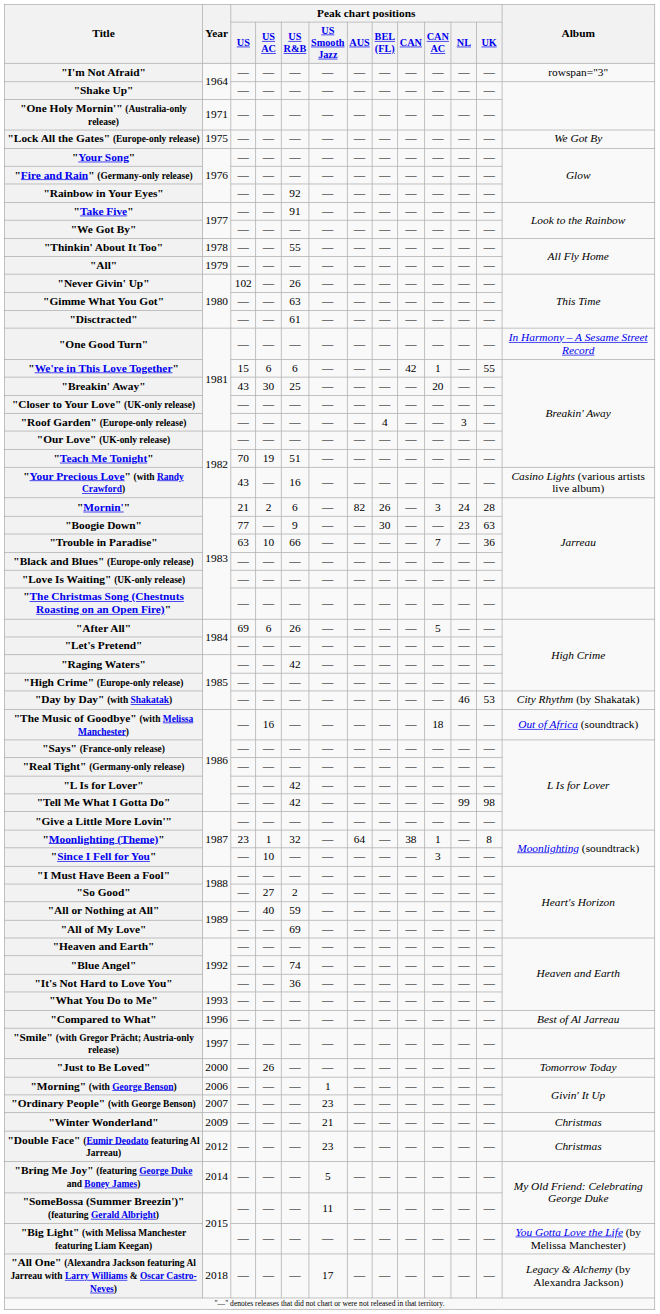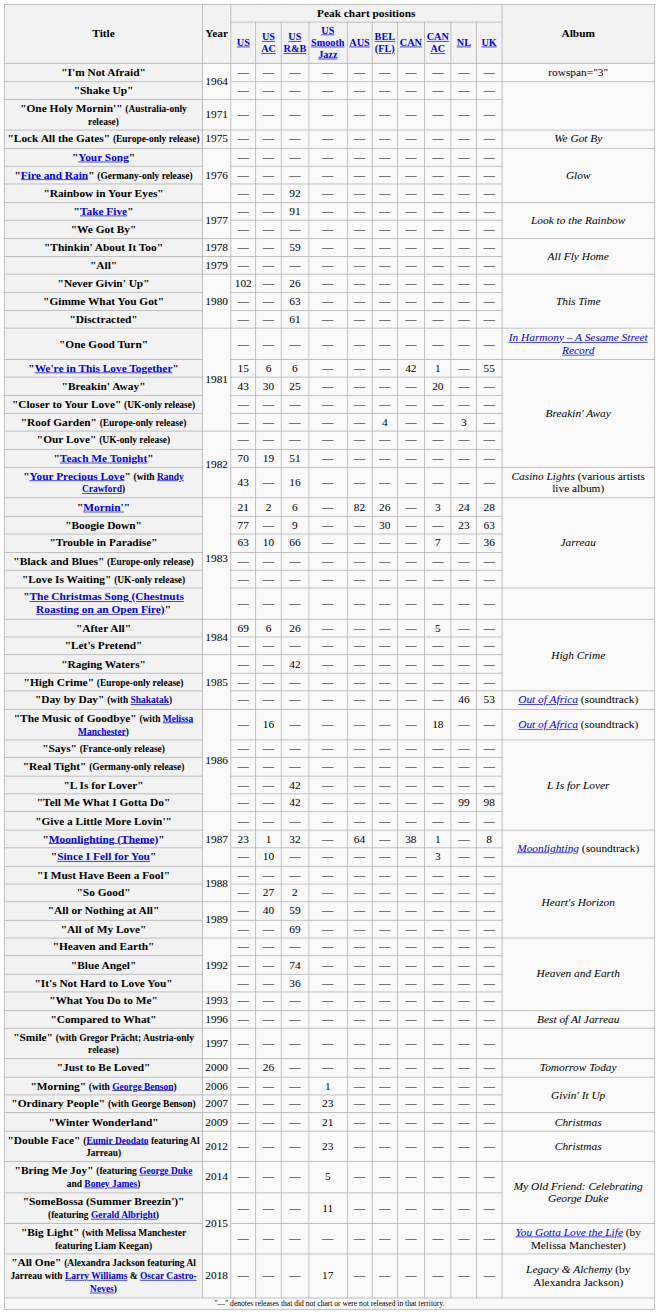(295, 247) 55 -> (295, 247) 59
(578, 700) City Rhythm (by Shakatak) -> (578, 700) Out of Africa (soundtrack)
